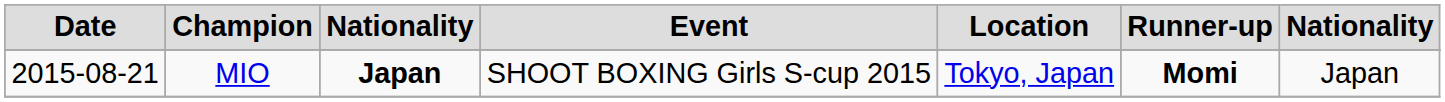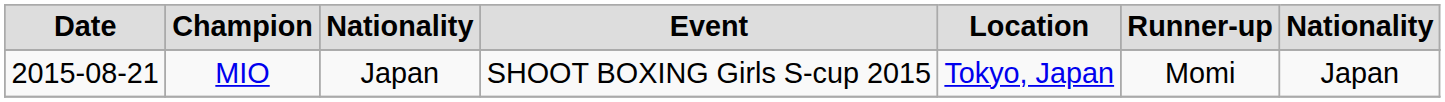(400, 73) bold -> (400, 73) normal
(1200, 73) bold -> (1200, 73) normal
